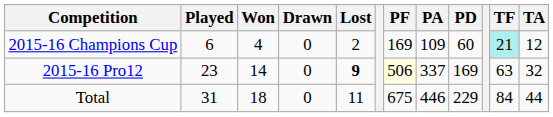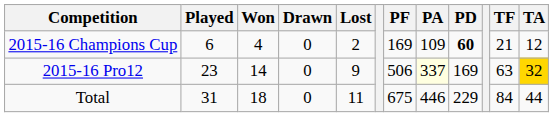(466, 44) normal -> (466, 44) bold
(504, 44) paleturquoise background -> (504, 44) no background
(356, 71) bold -> (356, 71) normal
(400, 71) lightyellow background -> (400, 71) no background
(433, 71) no background -> (433, 71) lightyellow background
(534, 71) no background -> (534, 71) gold background
